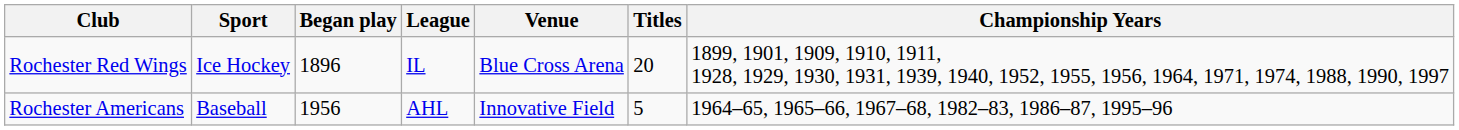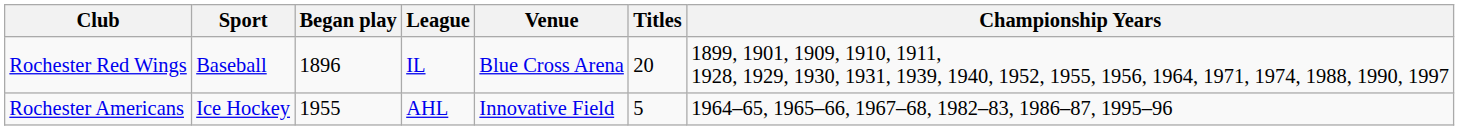(243, 64) Ice Hockey -> (231, 64) Baseball
(231, 108) Baseball -> (243, 108) Ice Hockey
(320, 108) 1956 -> (320, 108) 1955
